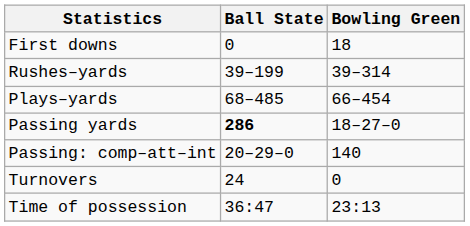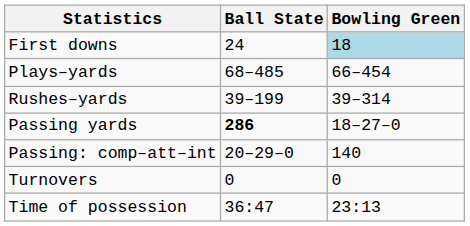(229, 46) 0 -> (234, 46) 24
(341, 46) no background -> (341, 46) lightblue background
rows swapped: (63, 99) <-> (68, 72)
(234, 180) 24 -> (229, 180) 0
